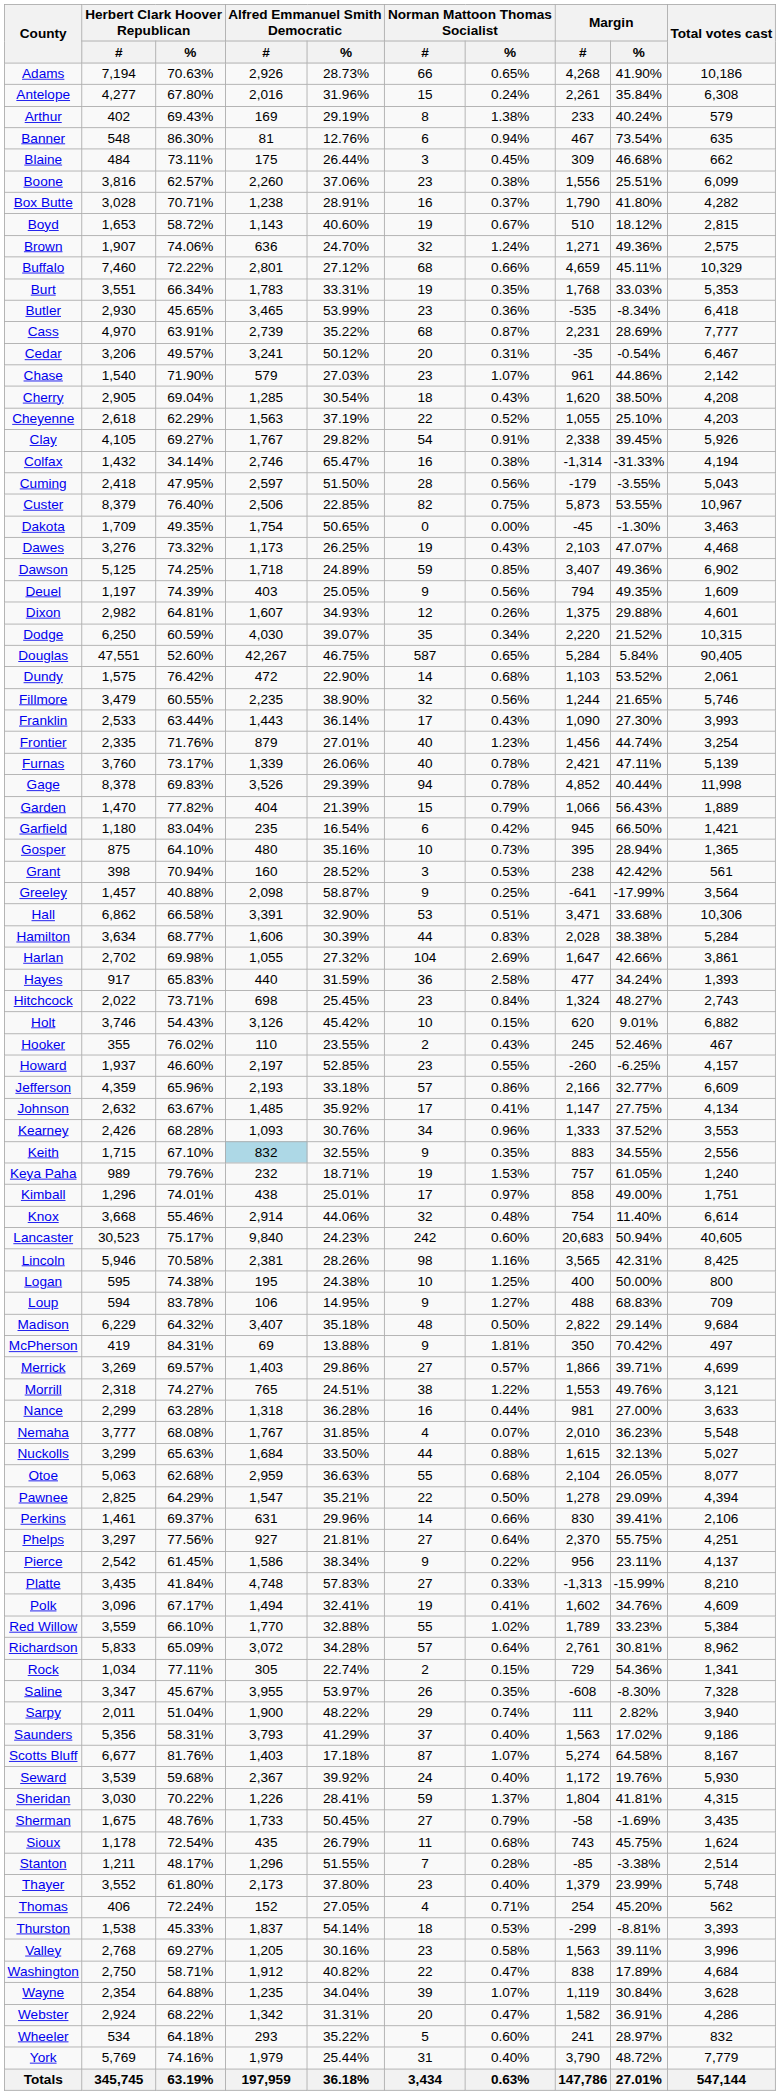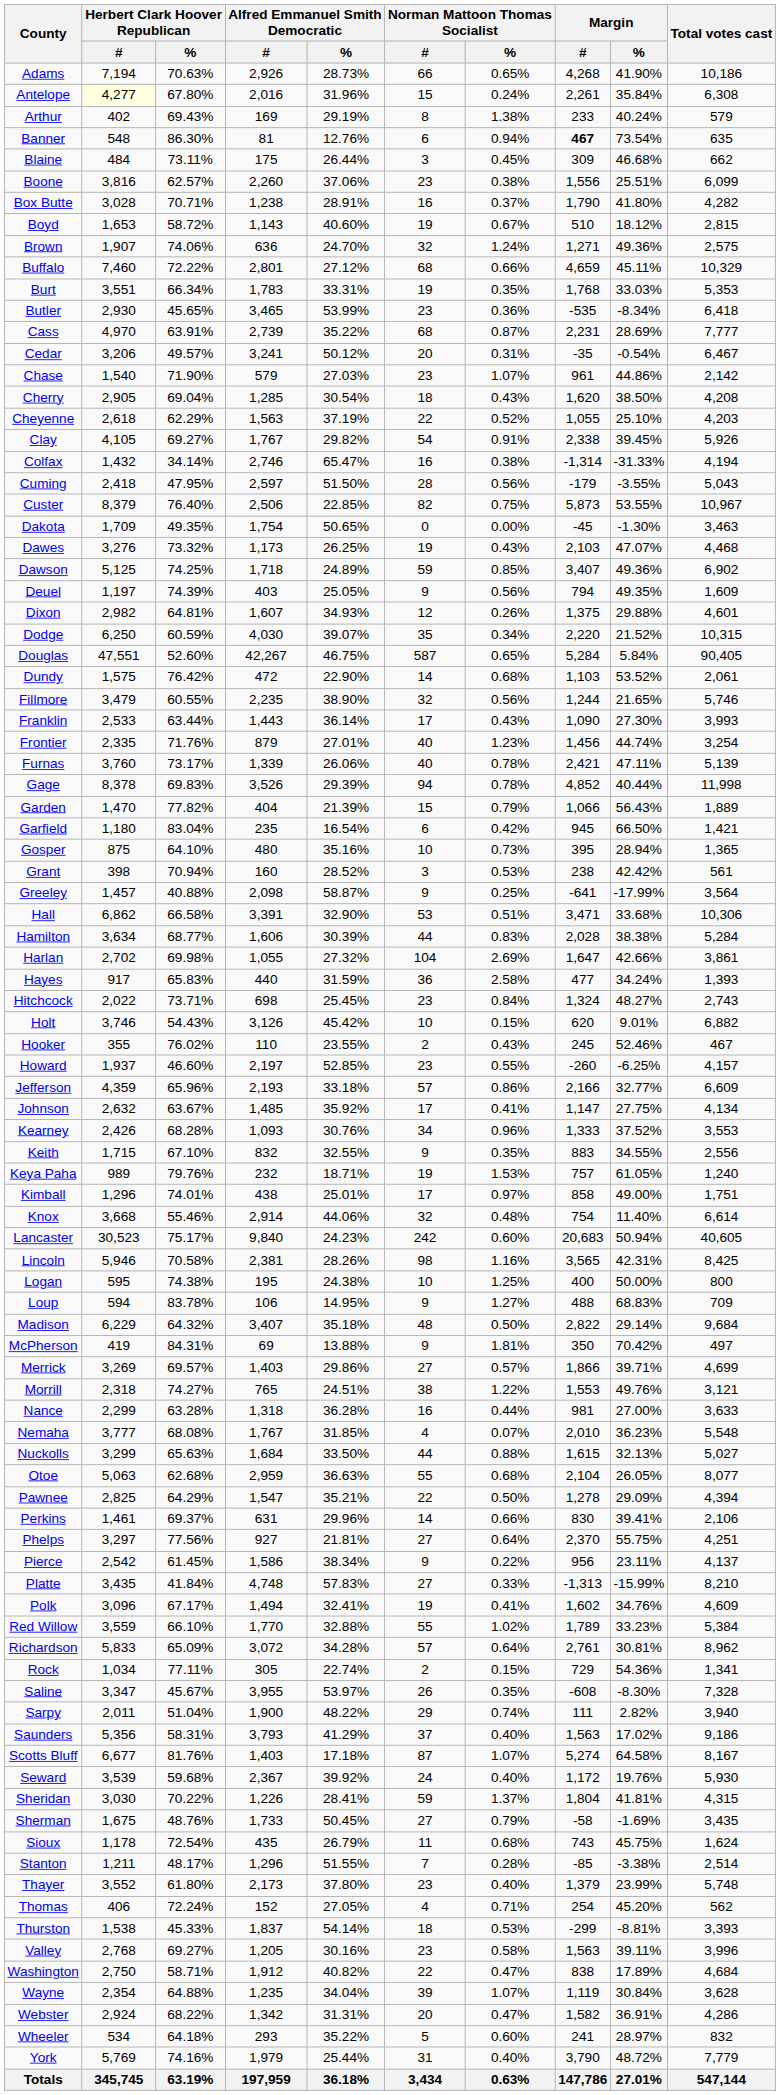(119, 95) no background -> (119, 95) lightyellow background
(583, 138) normal -> (583, 138) bold
(266, 1152) lightblue background -> (266, 1152) no background
